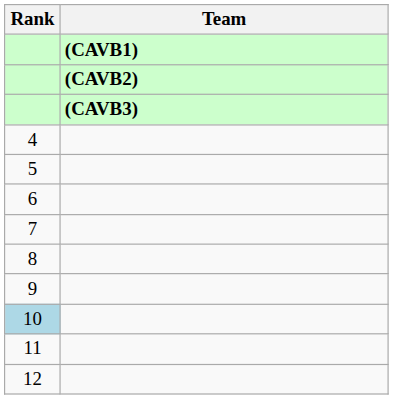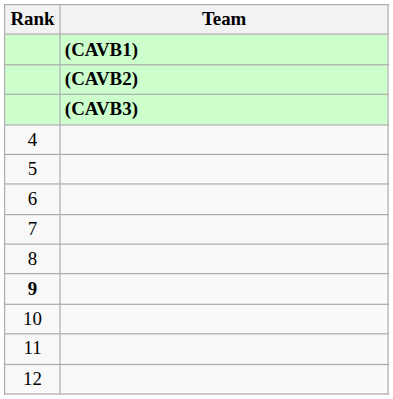(33, 288) normal -> (33, 288) bold
(33, 318) lightblue background -> (33, 318) no background
